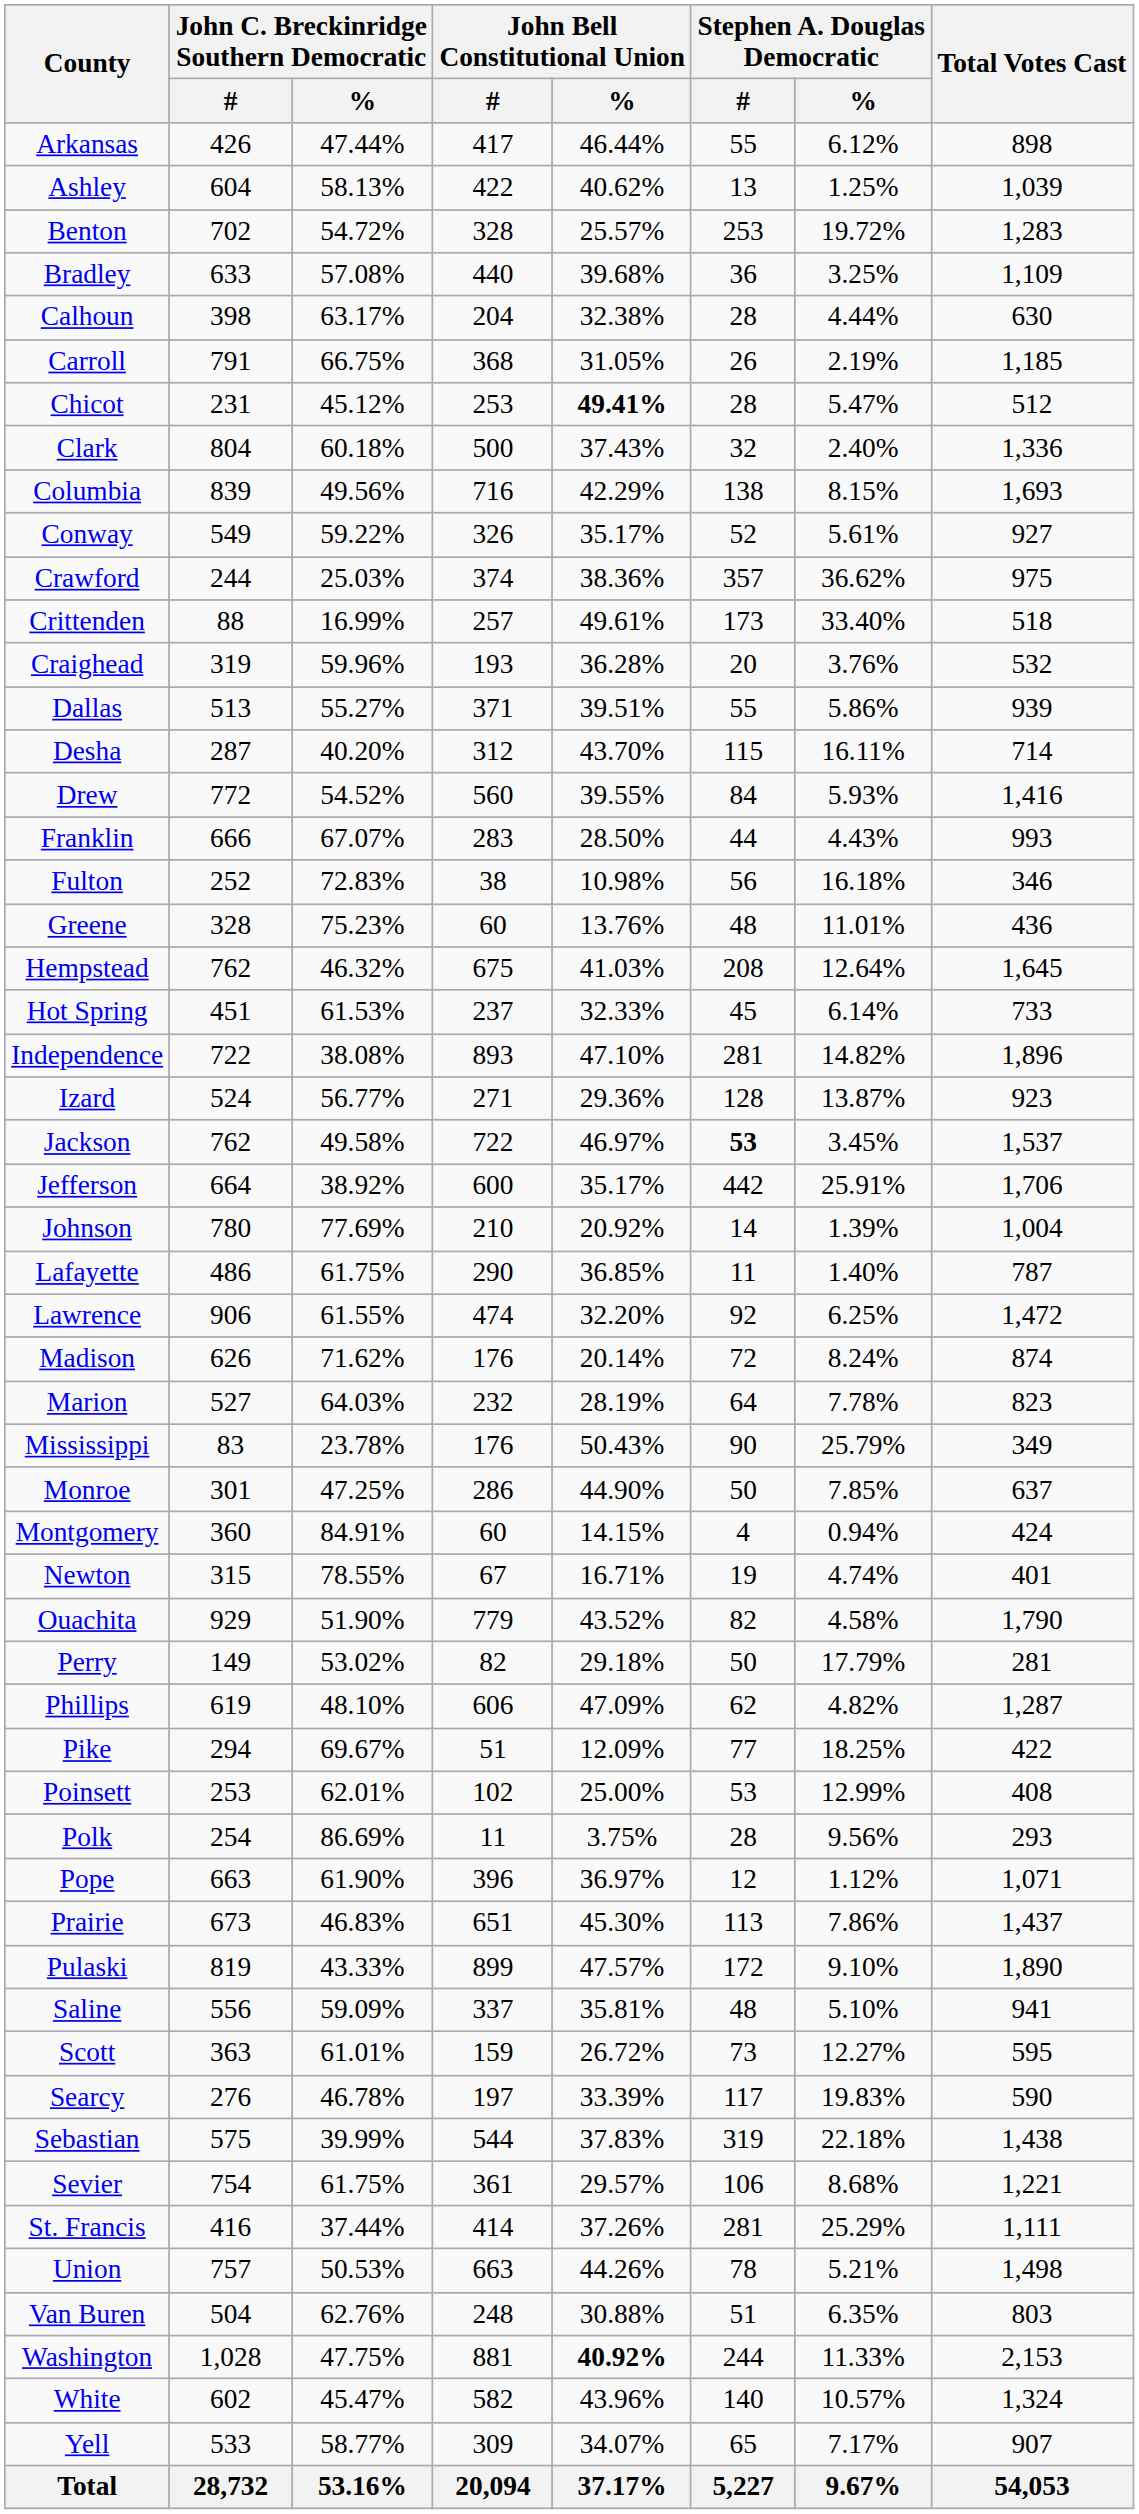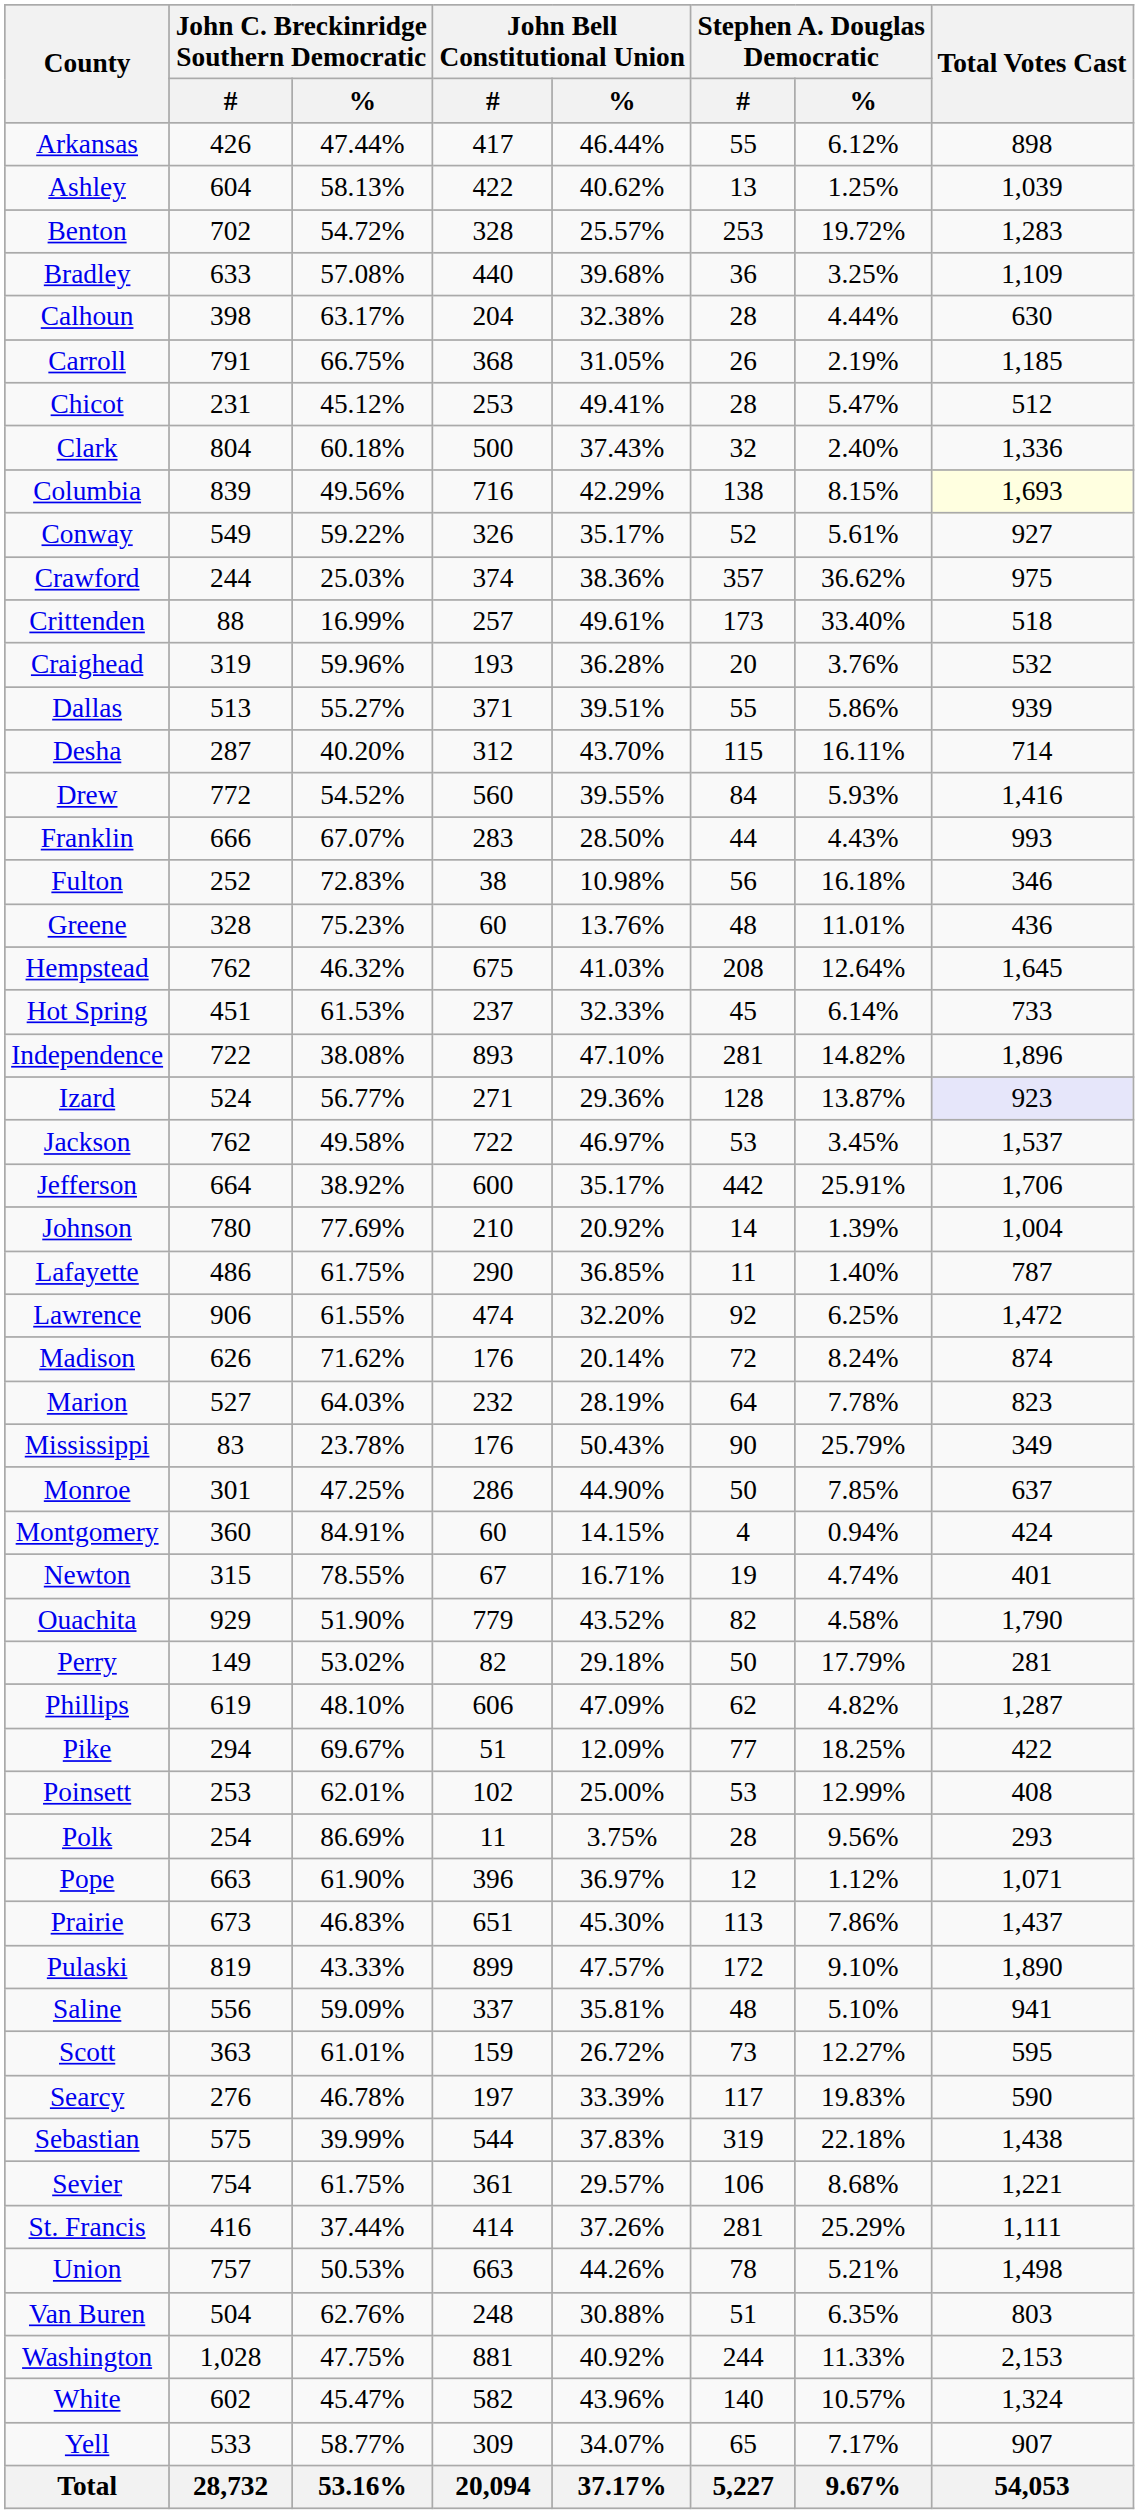(622, 404) bold -> (622, 404) normal
(1032, 490) no background -> (1032, 490) lightyellow background
(1032, 1098) no background -> (1032, 1098) lavender background
(743, 1141) bold -> (743, 1141) normal
(622, 2356) bold -> (622, 2356) normal
